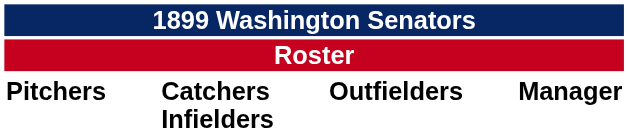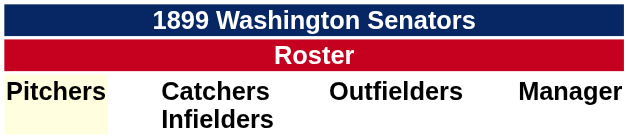(56, 90) no background -> (56, 90) lightyellow background
